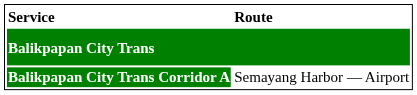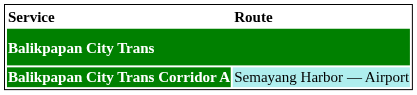(322, 77) no background -> (322, 77) paleturquoise background
